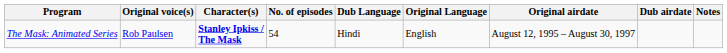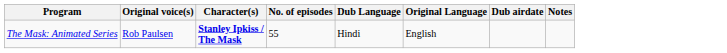- column: (563, 12)
(274, 34) 54 -> (274, 34) 55
